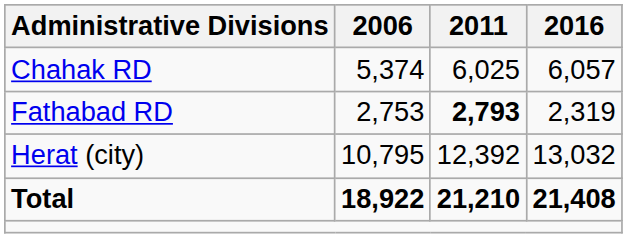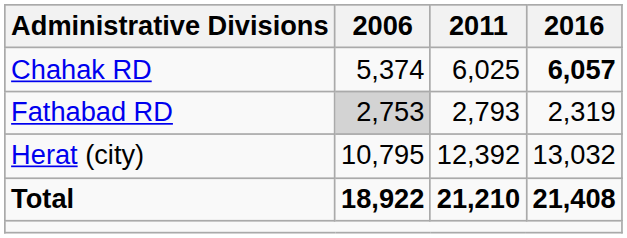(582, 69) normal -> (582, 69) bold
(390, 112) no background -> (390, 112) lightgrey background
(486, 112) bold -> (486, 112) normal
